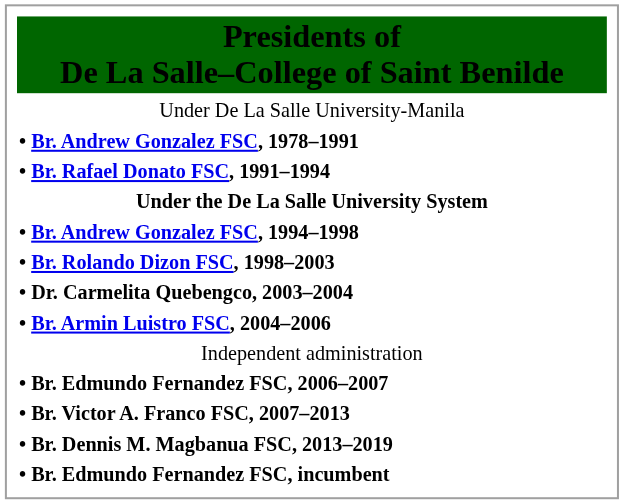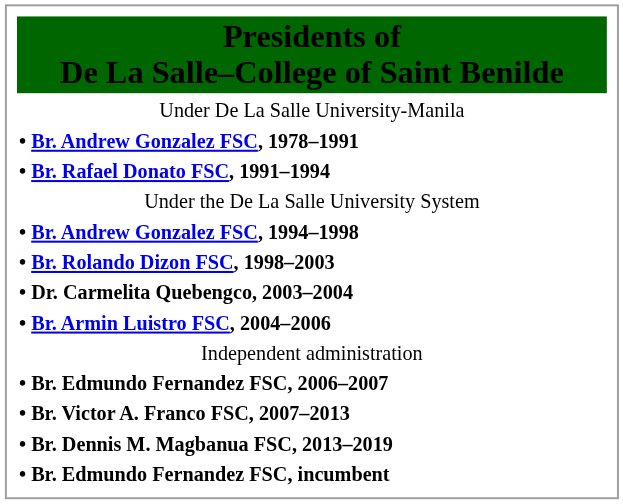(312, 201) bold -> (312, 201) normal
